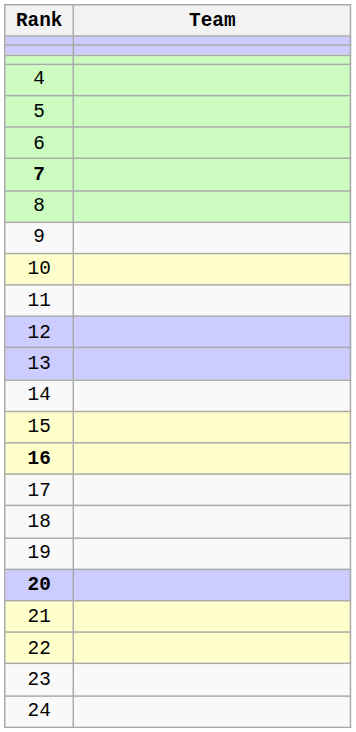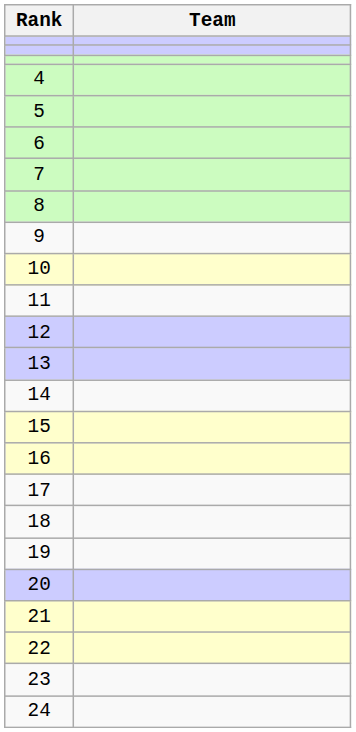(39, 174) bold -> (39, 174) normal
(39, 459) bold -> (39, 459) normal
(39, 585) bold -> (39, 585) normal
